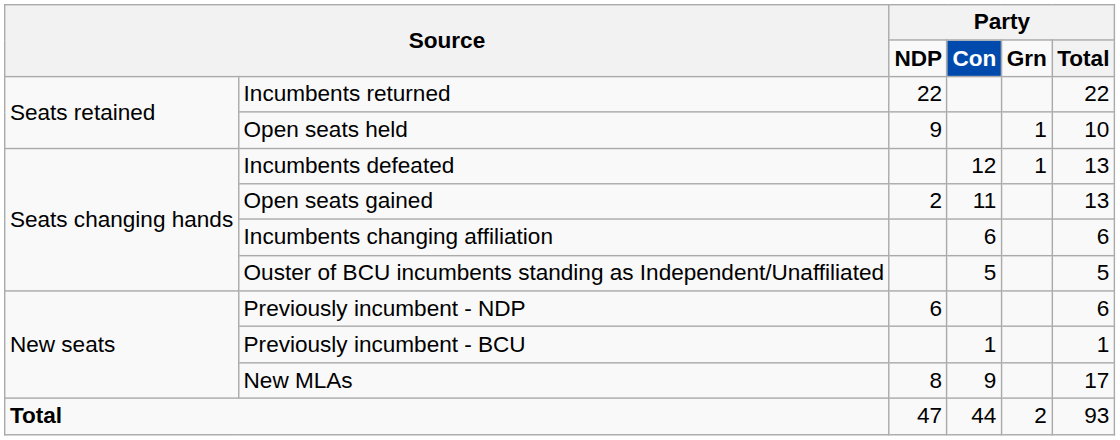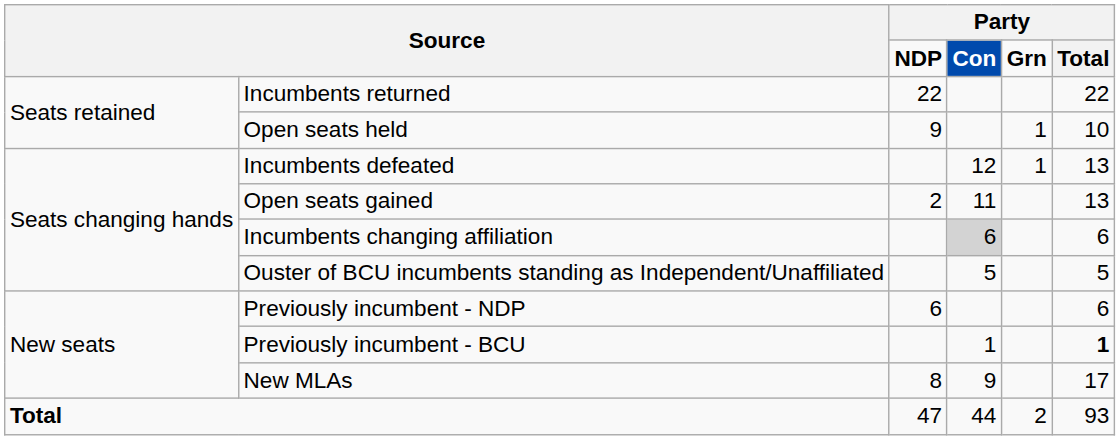(990, 237) no background -> (990, 237) lightgrey background
(1103, 344) normal -> (1103, 344) bold
